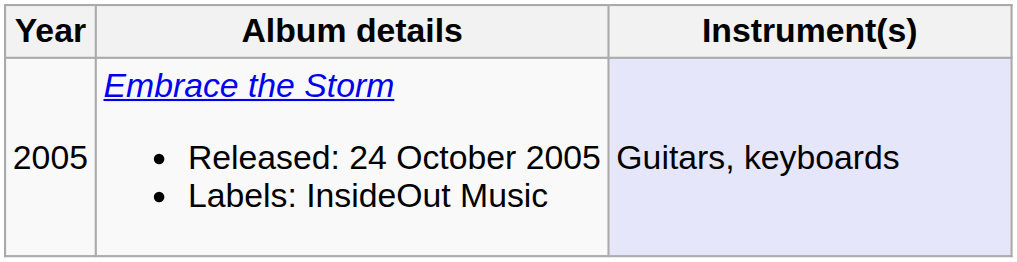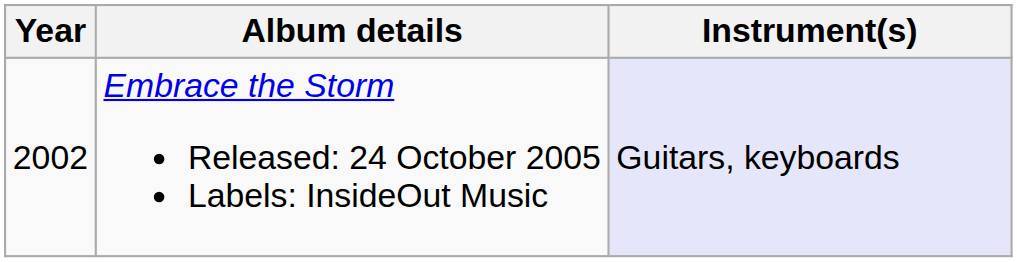(50, 156) 2005 -> (50, 156) 2002
